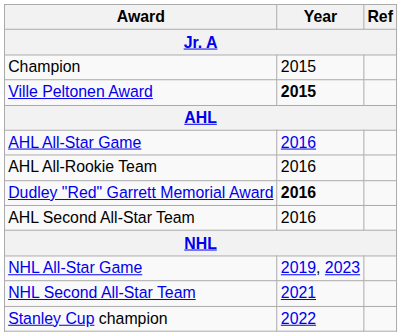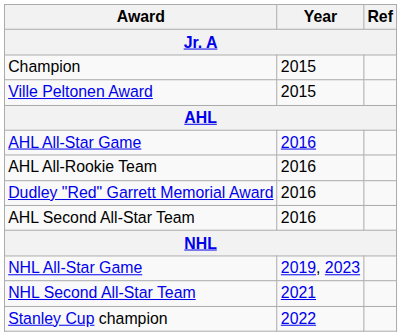(298, 92) bold -> (298, 92) normal
(298, 192) bold -> (298, 192) normal
